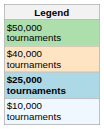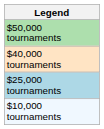(36, 85) bold -> (34, 85) normal
